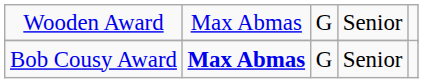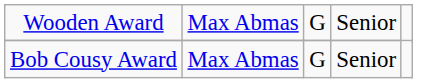(246, 58) bold -> (243, 58) normal
